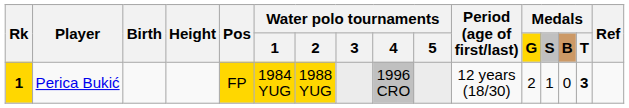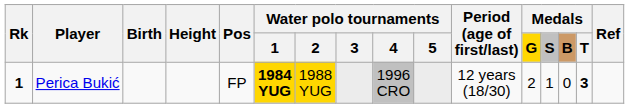(19, 83) gold background -> (19, 83) no background
(237, 83) gold background -> (237, 83) no background
(275, 83) normal -> (275, 83) bold
